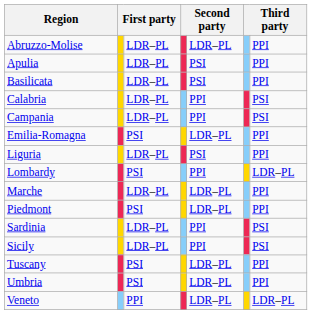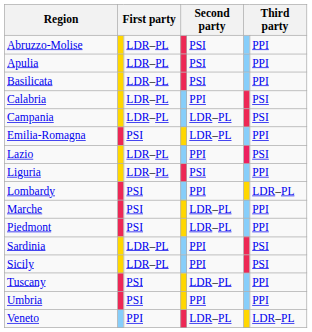(210, 44) LDR–PL -> (198, 44) PSI
(198, 117) PPI -> (210, 117) LDR–PL
+ row: (20, 154)
(147, 191) LDR–PL -> (135, 209) PSI
(210, 282) LDR–PL -> (198, 300) PPI
